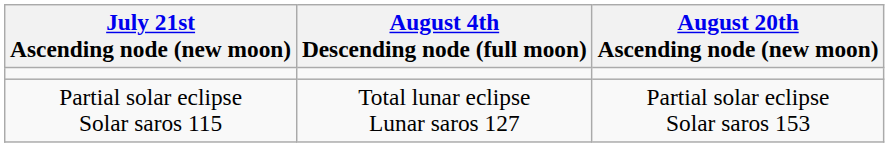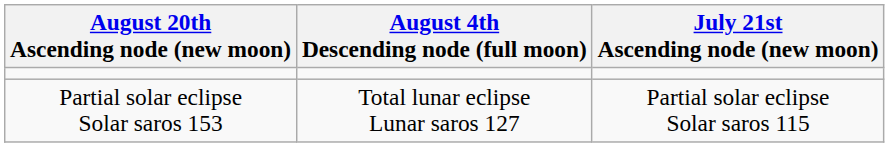columns swapped: (151, 36) <-> (738, 36)
